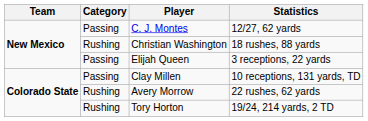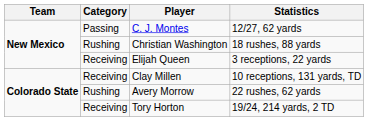(101, 60) Passing -> (105, 60) Receiving
(101, 76) Passing -> (105, 76) Receiving
(101, 108) Rushing -> (105, 108) Receiving
